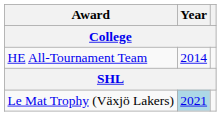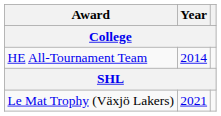(194, 100) lightblue background -> (194, 100) no background
